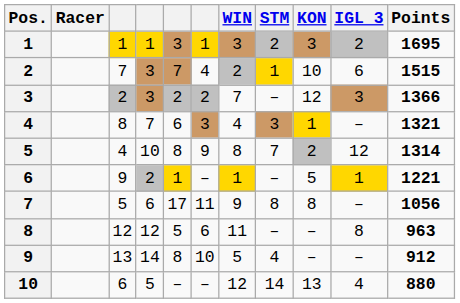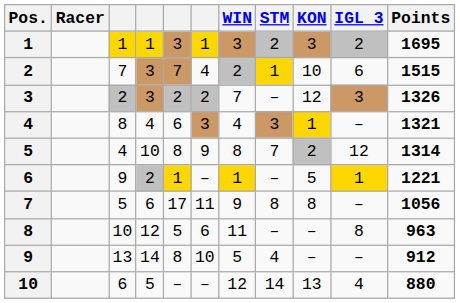(421, 98) 1366 -> (421, 98) 1326
(150, 125) 7 -> (150, 125) 4
(122, 232) 12 -> (122, 232) 10
